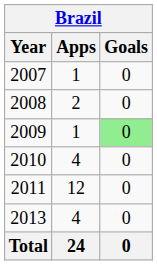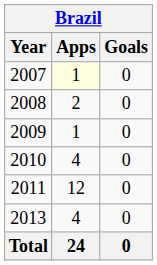(76, 75) no background -> (76, 75) lightyellow background
(126, 132) lightgreen background -> (126, 132) no background
